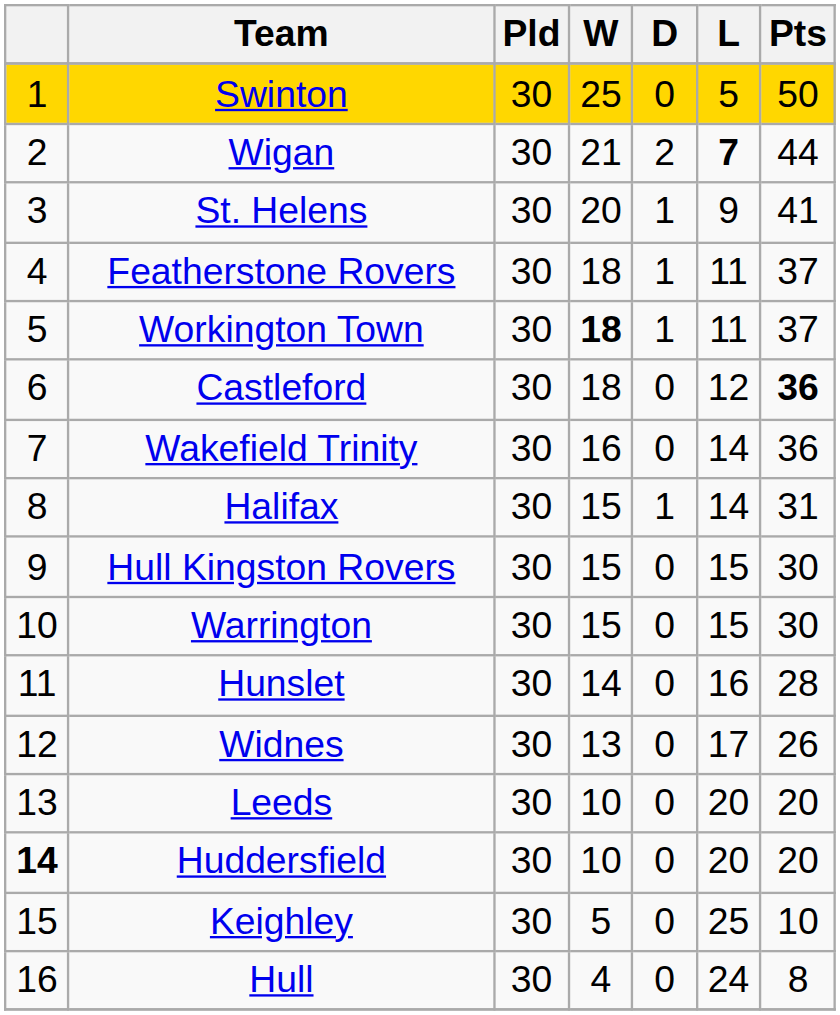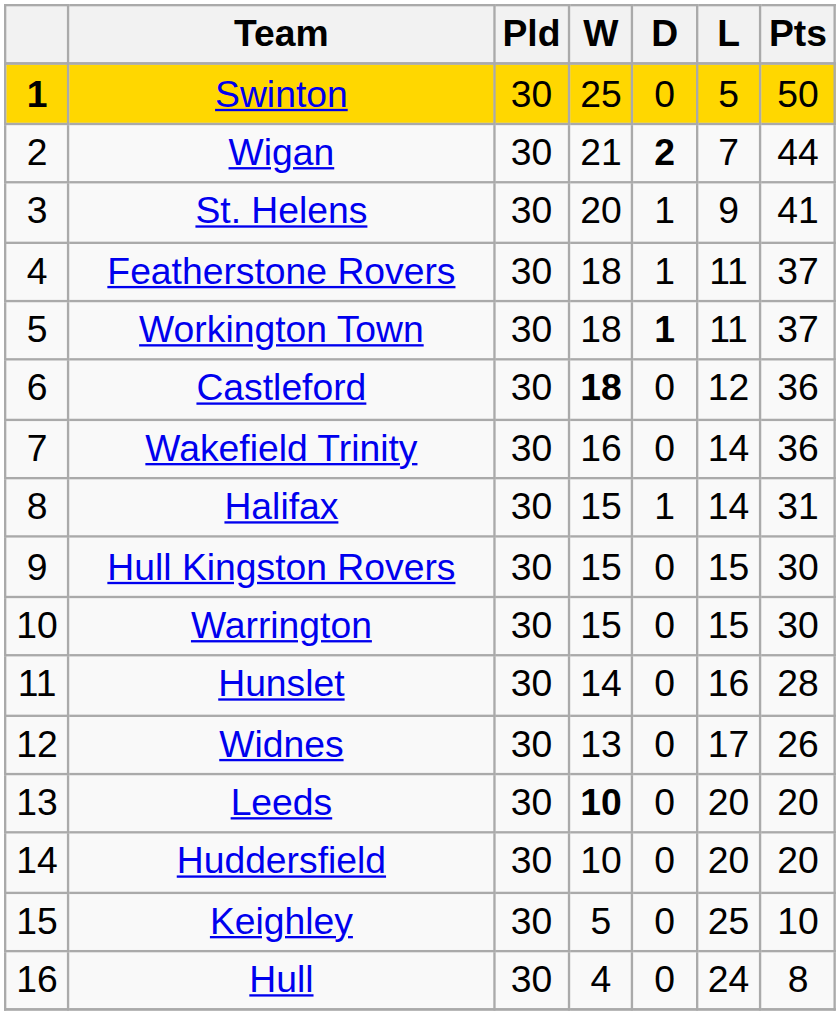(37, 93) normal -> (37, 93) bold
(665, 152) normal -> (665, 152) bold
(729, 152) bold -> (729, 152) normal
(601, 329) bold -> (601, 329) normal
(665, 329) normal -> (665, 329) bold
(601, 388) normal -> (601, 388) bold
(798, 388) bold -> (798, 388) normal
(601, 802) normal -> (601, 802) bold
(37, 861) bold -> (37, 861) normal
